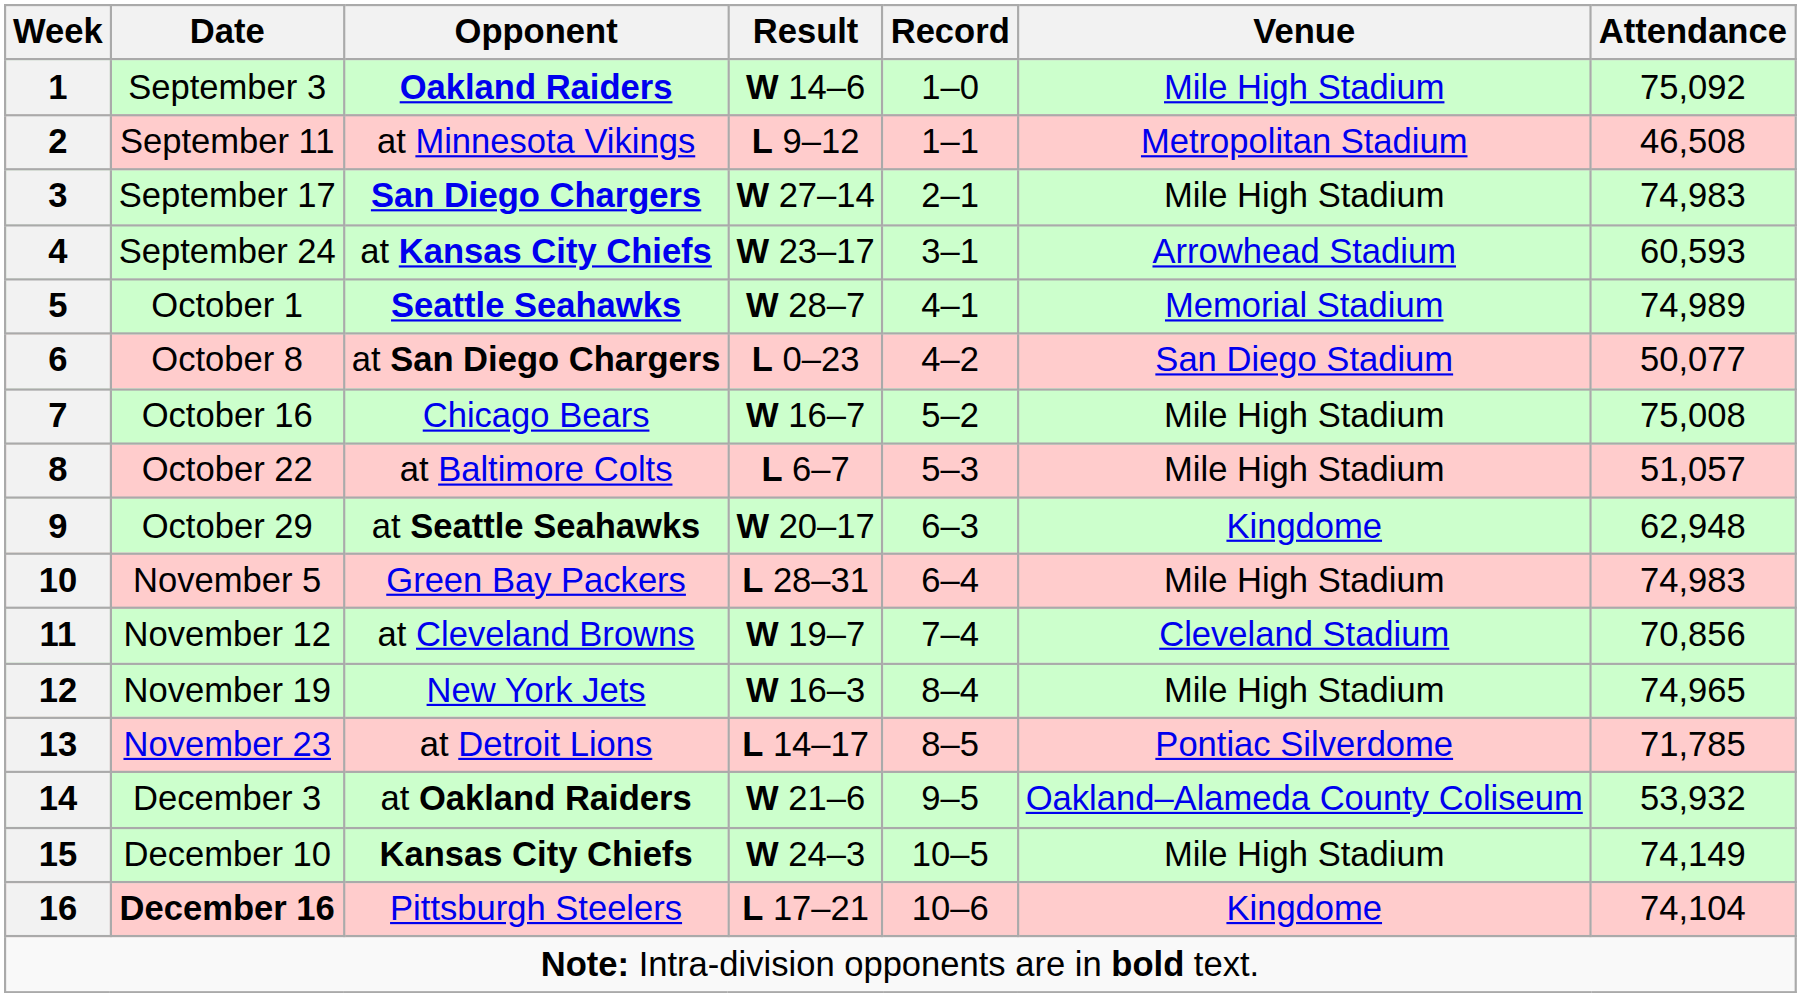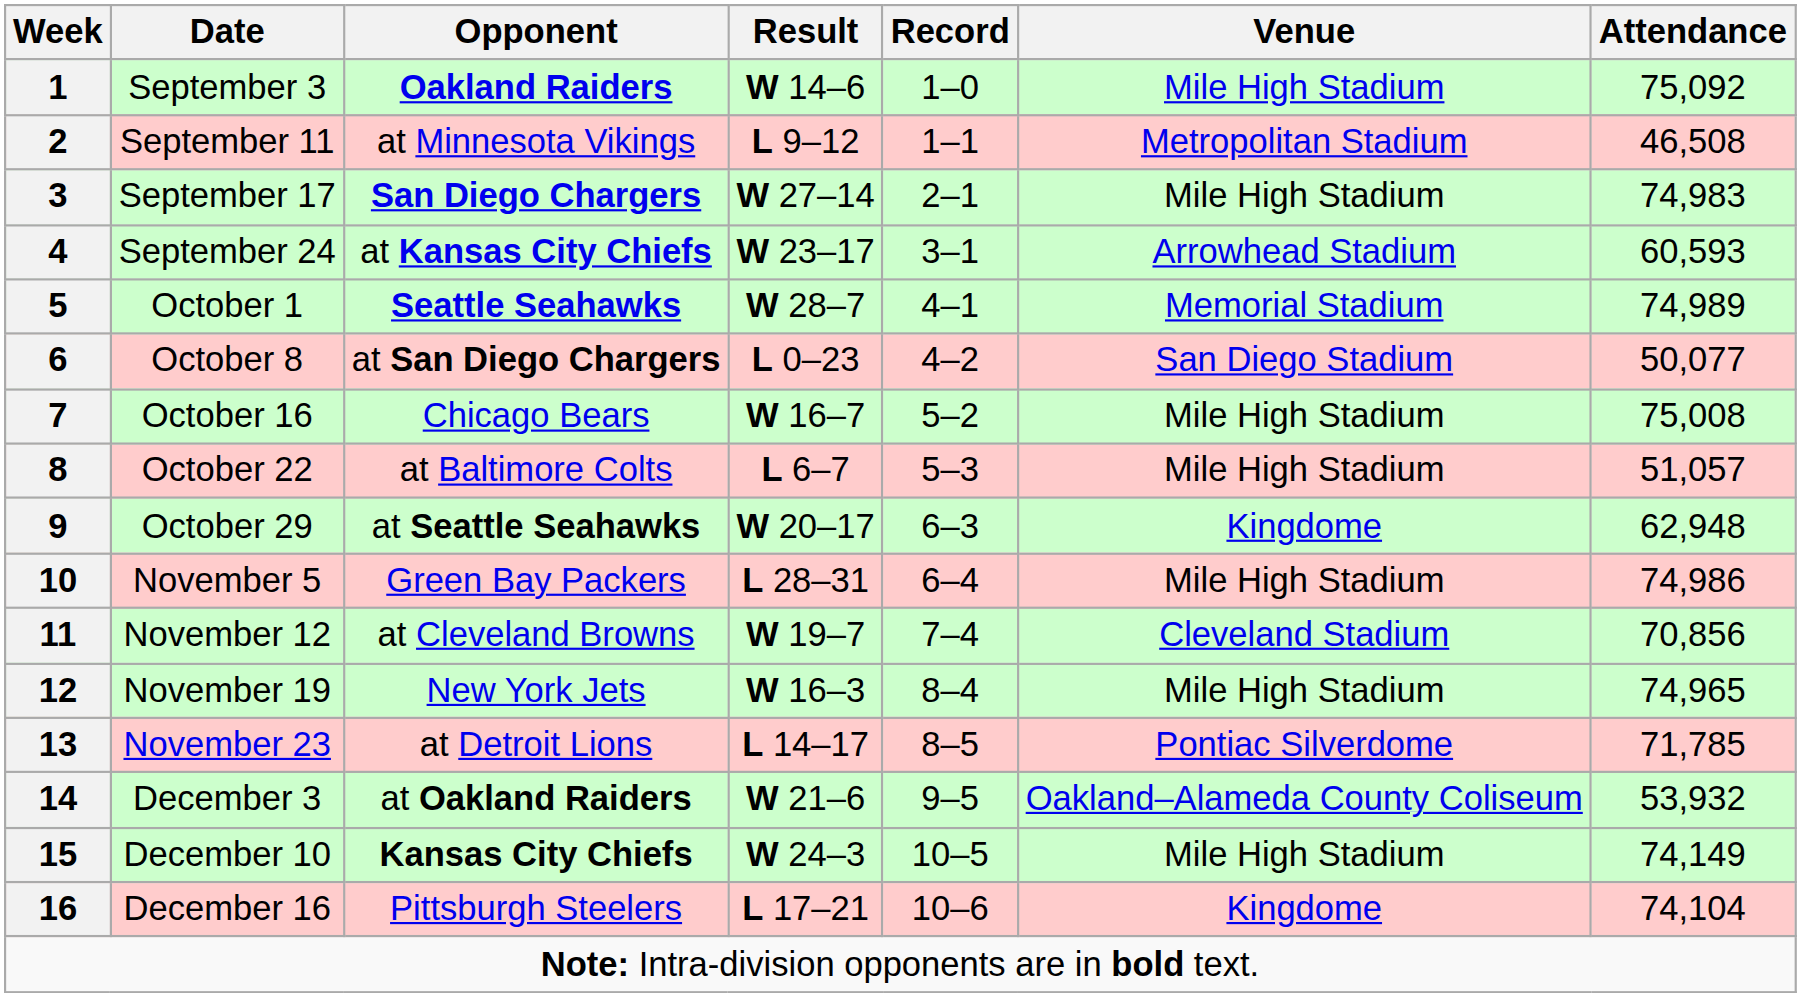(1693, 580) 74,983 -> (1693, 580) 74,986
(227, 908) bold -> (227, 908) normal
